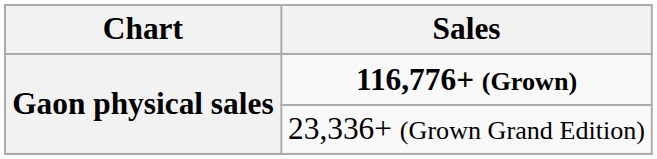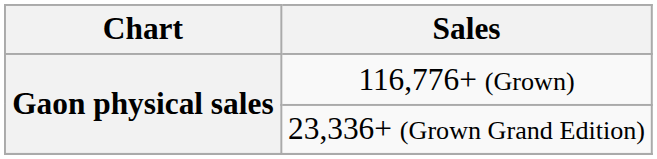(467, 79) bold -> (467, 79) normal
